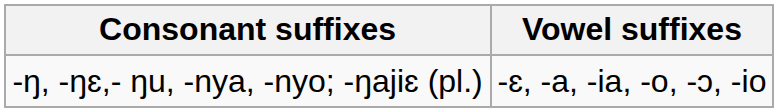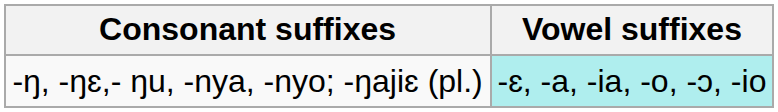(632, 80) no background -> (632, 80) paleturquoise background
